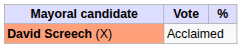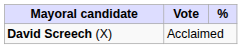(60, 33) lightsalmon background -> (60, 33) no background
